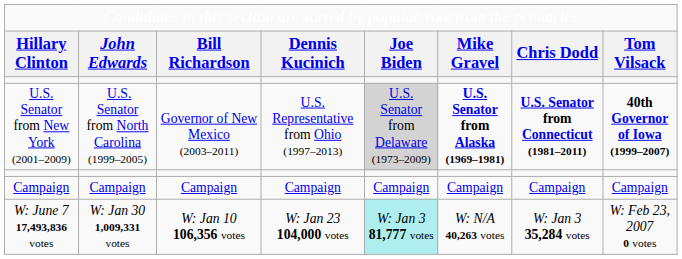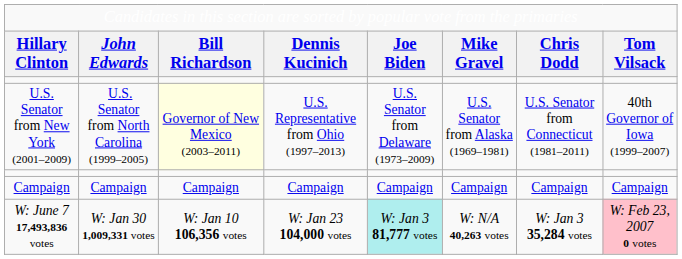(209, 134) no background -> (211, 134) lightyellow background
(401, 126) lightgrey background -> (405, 126) no background
(475, 126) bold -> (479, 126) normal
(557, 126) bold -> (559, 126) normal
(640, 126) bold -> (640, 126) normal
(640, 226) no background -> (640, 226) pink background
